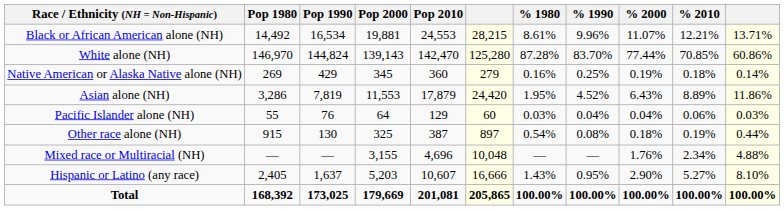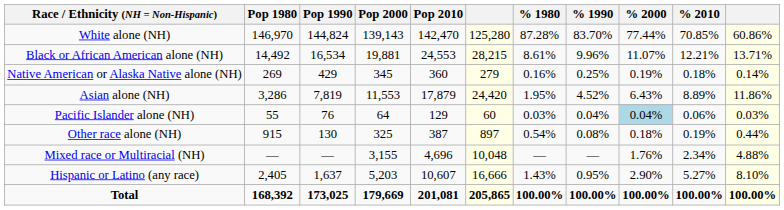rows swapped: (125, 54) <-> (125, 34)
(646, 114) no background -> (646, 114) lightblue background
